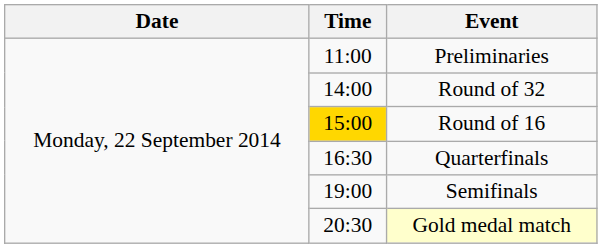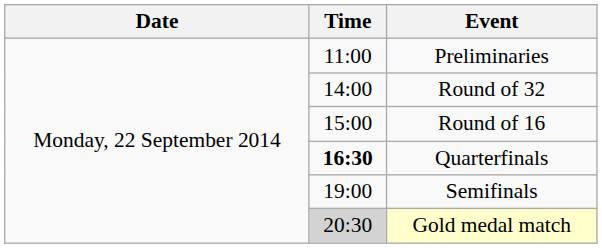(348, 123) gold background -> (348, 123) no background
(348, 157) normal -> (348, 157) bold
(348, 225) no background -> (348, 225) lightgrey background
